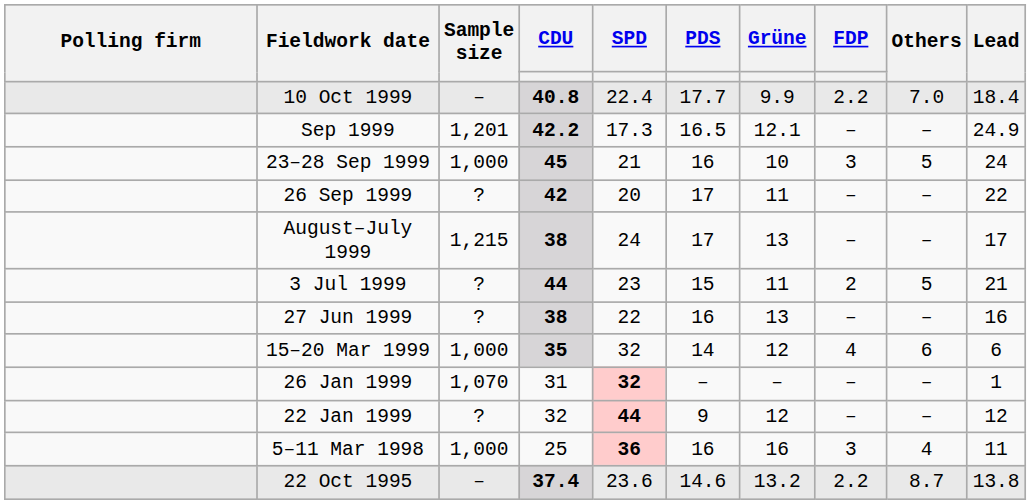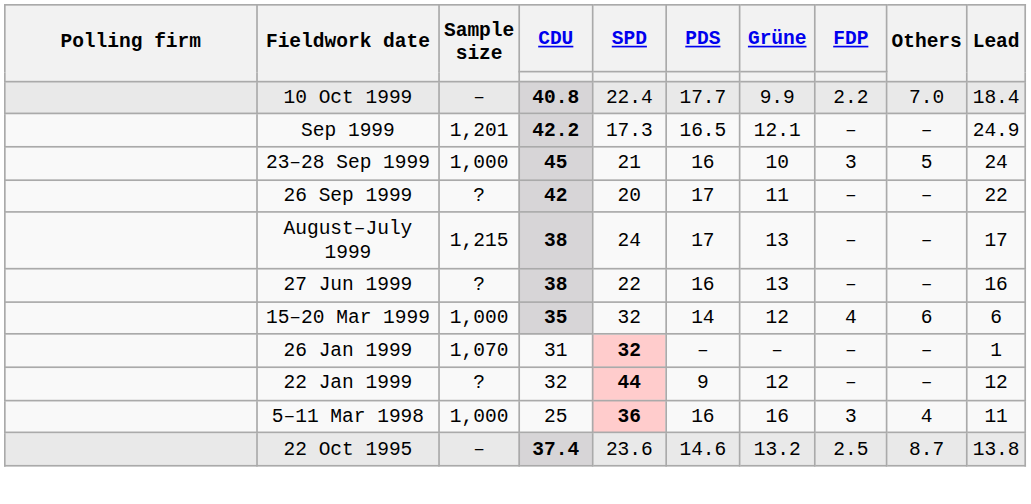- row: (348, 285)
(851, 482) 2.2 -> (851, 449) 2.5
